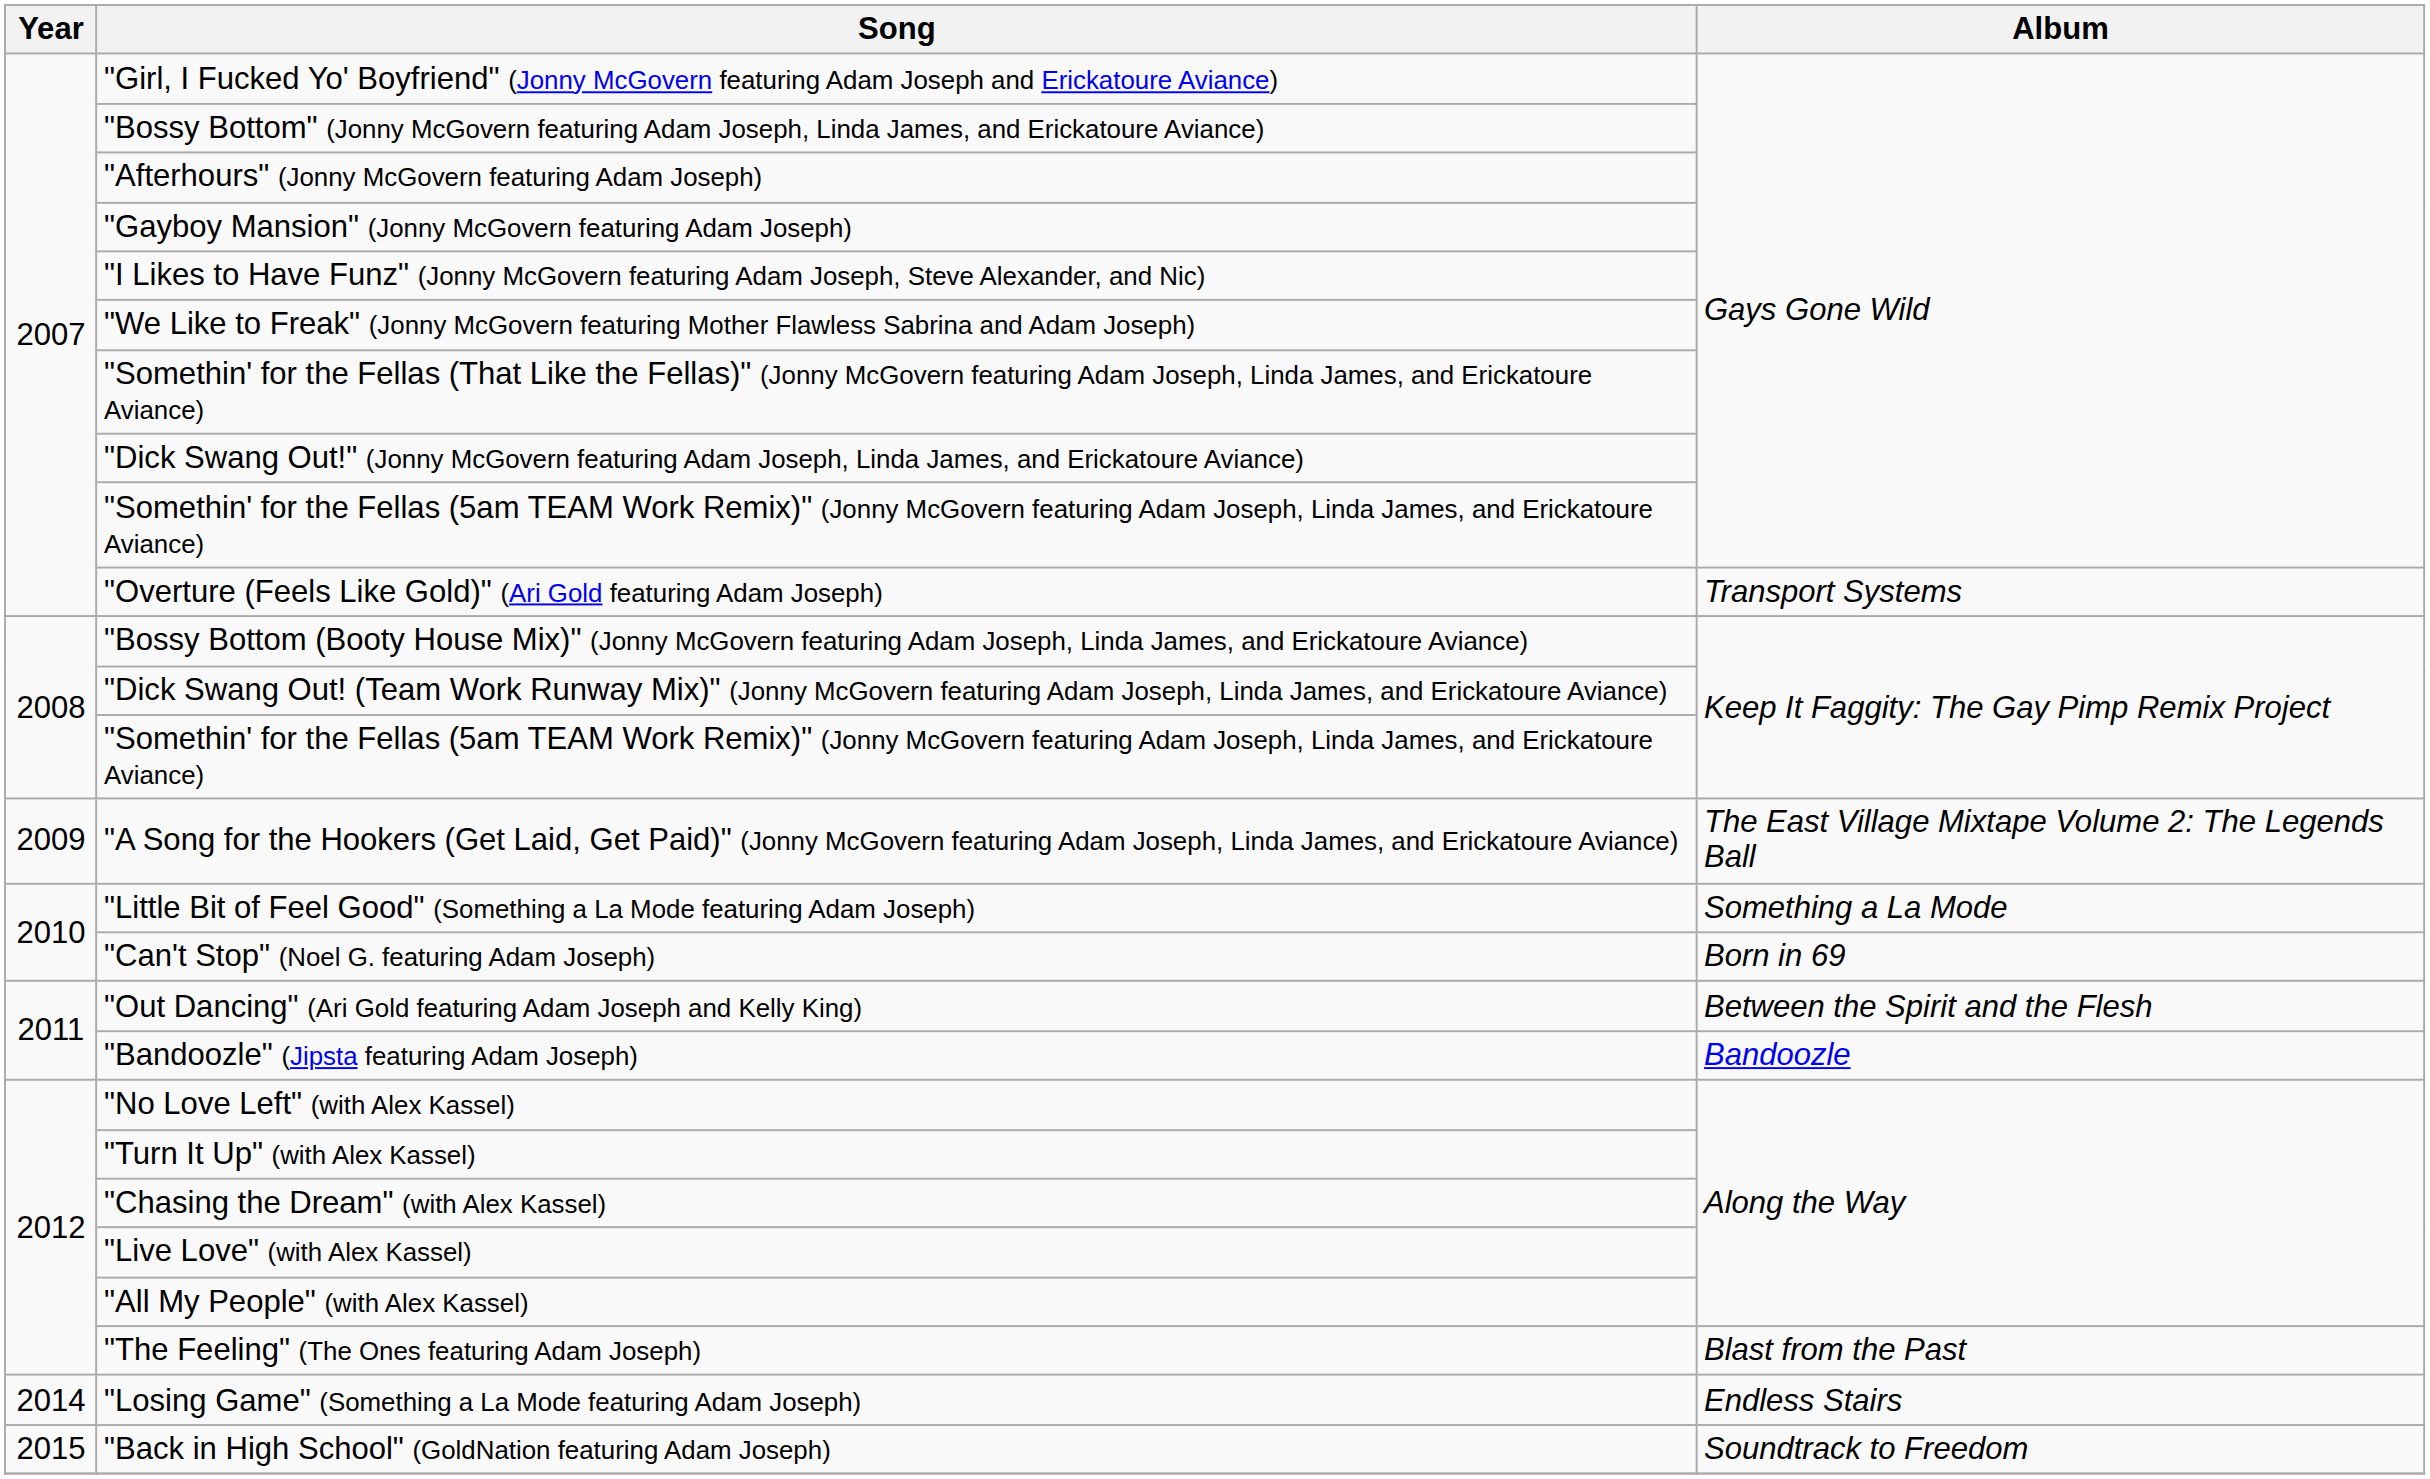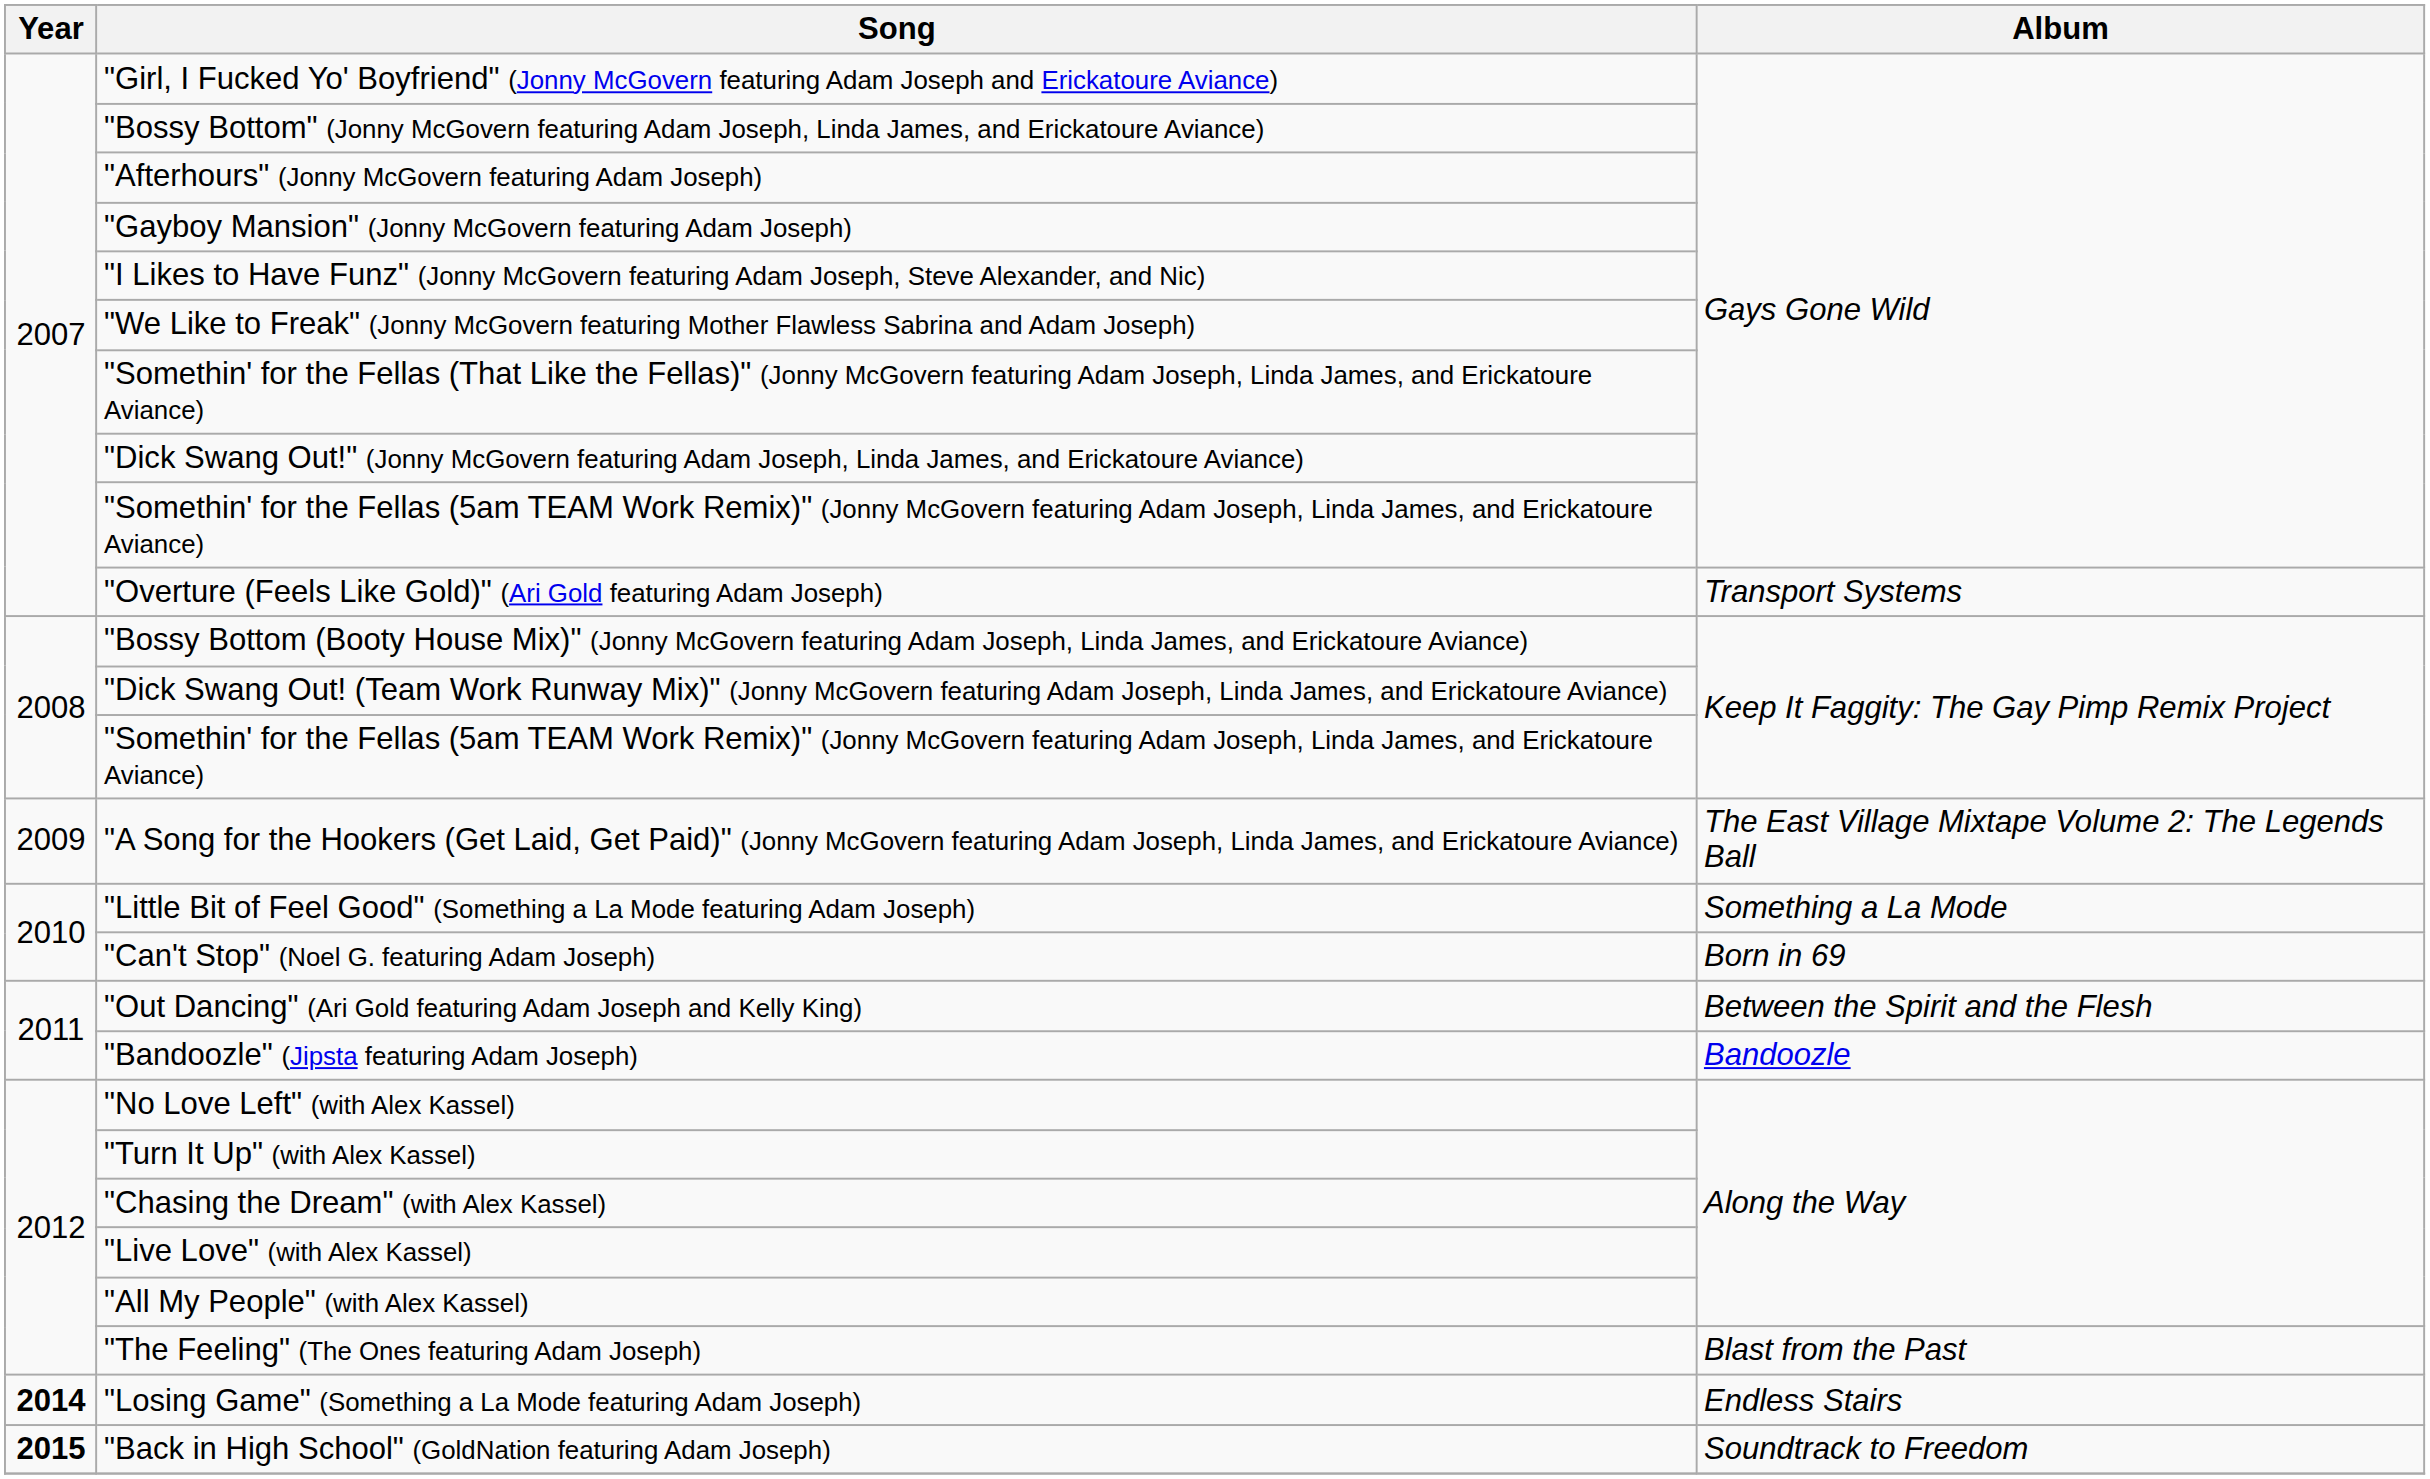(51, 1399) normal -> (51, 1399) bold
(51, 1448) normal -> (51, 1448) bold
